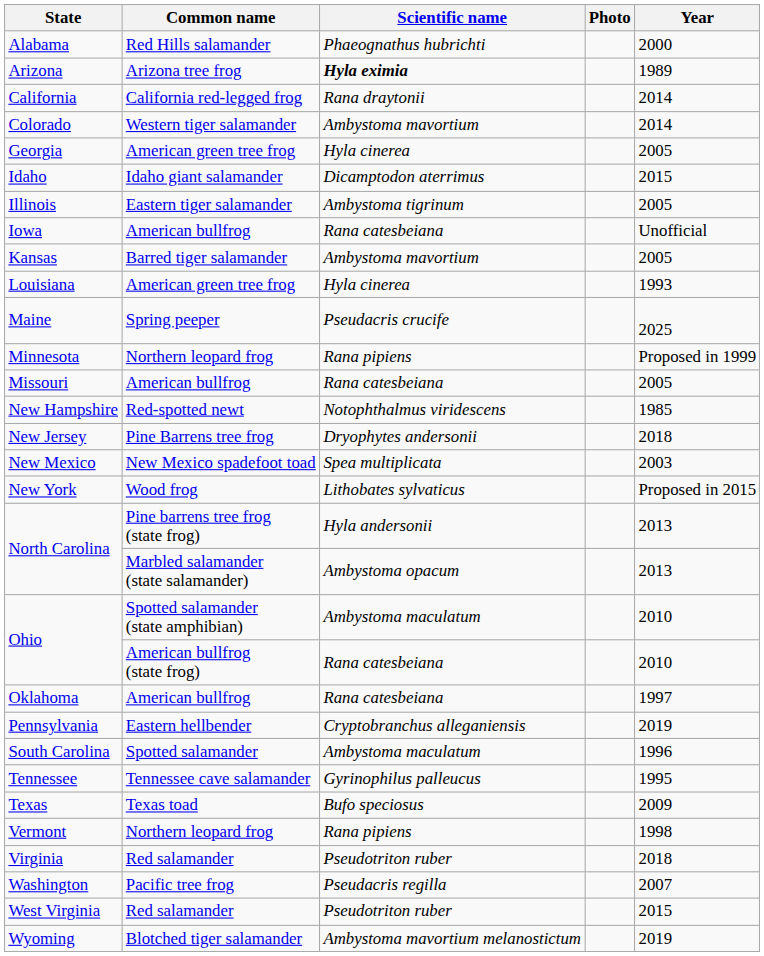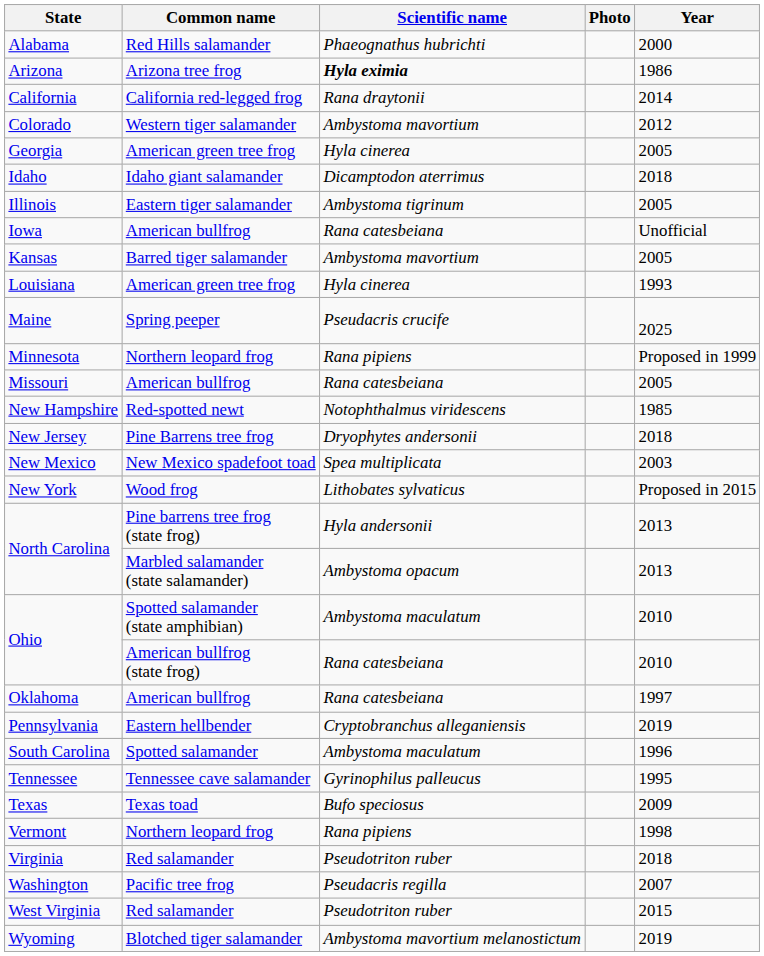(655, 71) 1989 -> (655, 71) 1986
(655, 124) 2014 -> (655, 124) 2012
(655, 177) 2015 -> (655, 177) 2018
